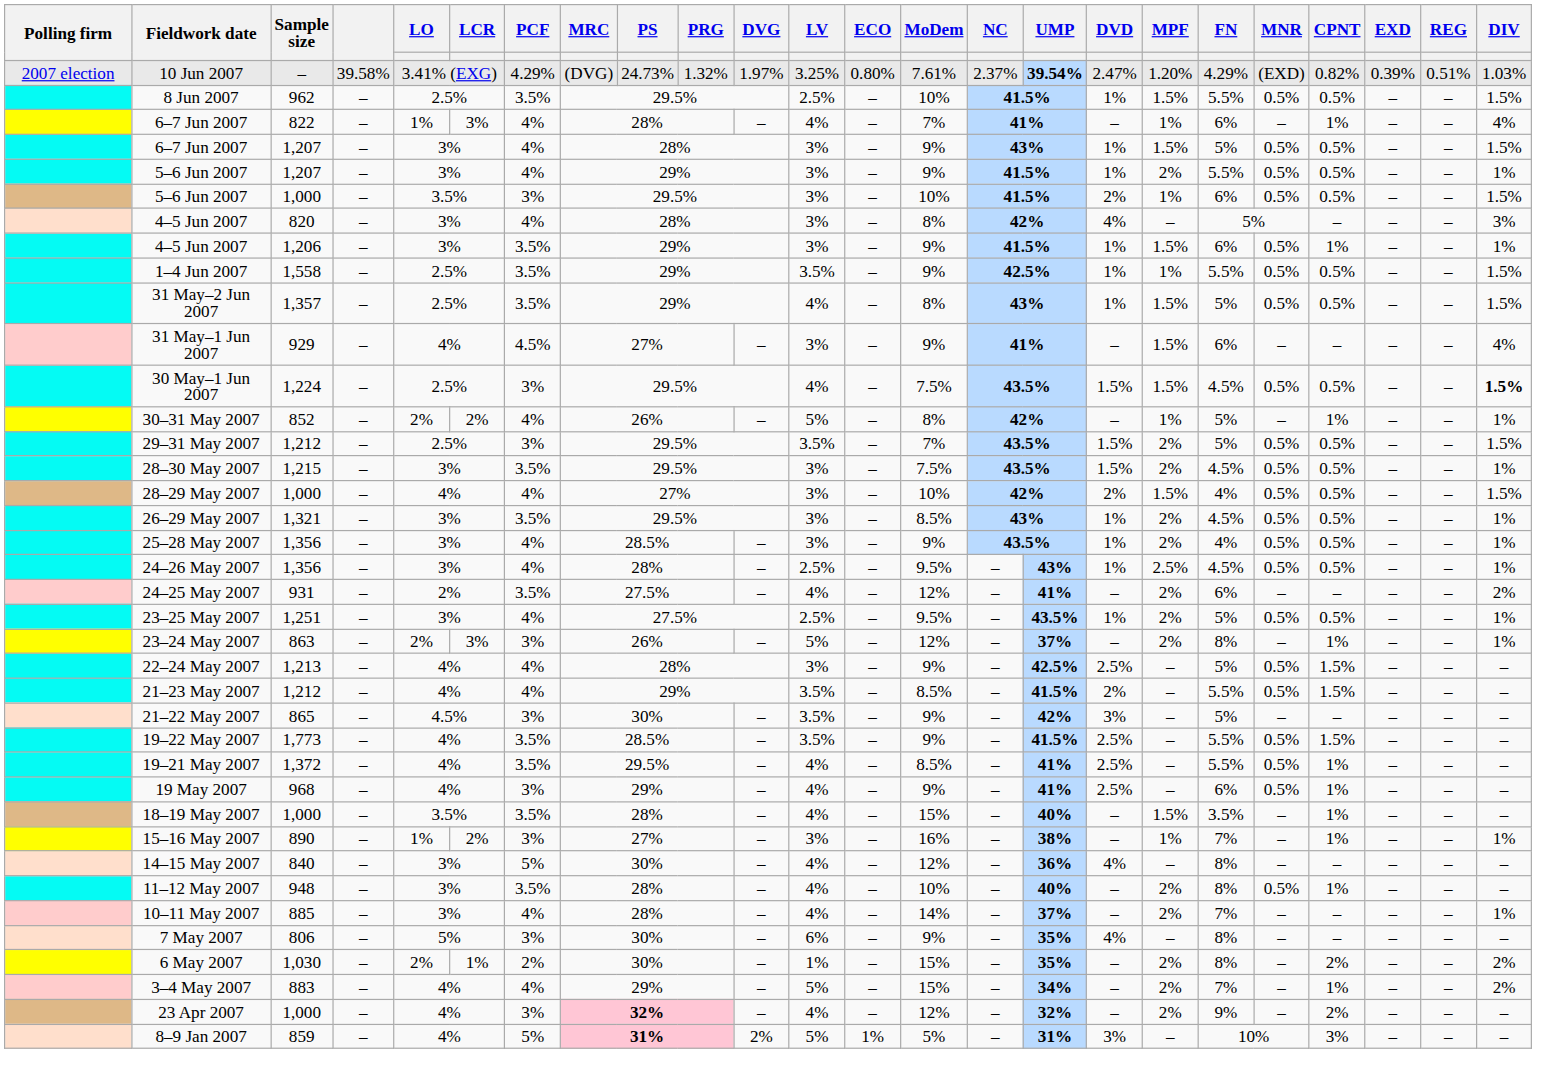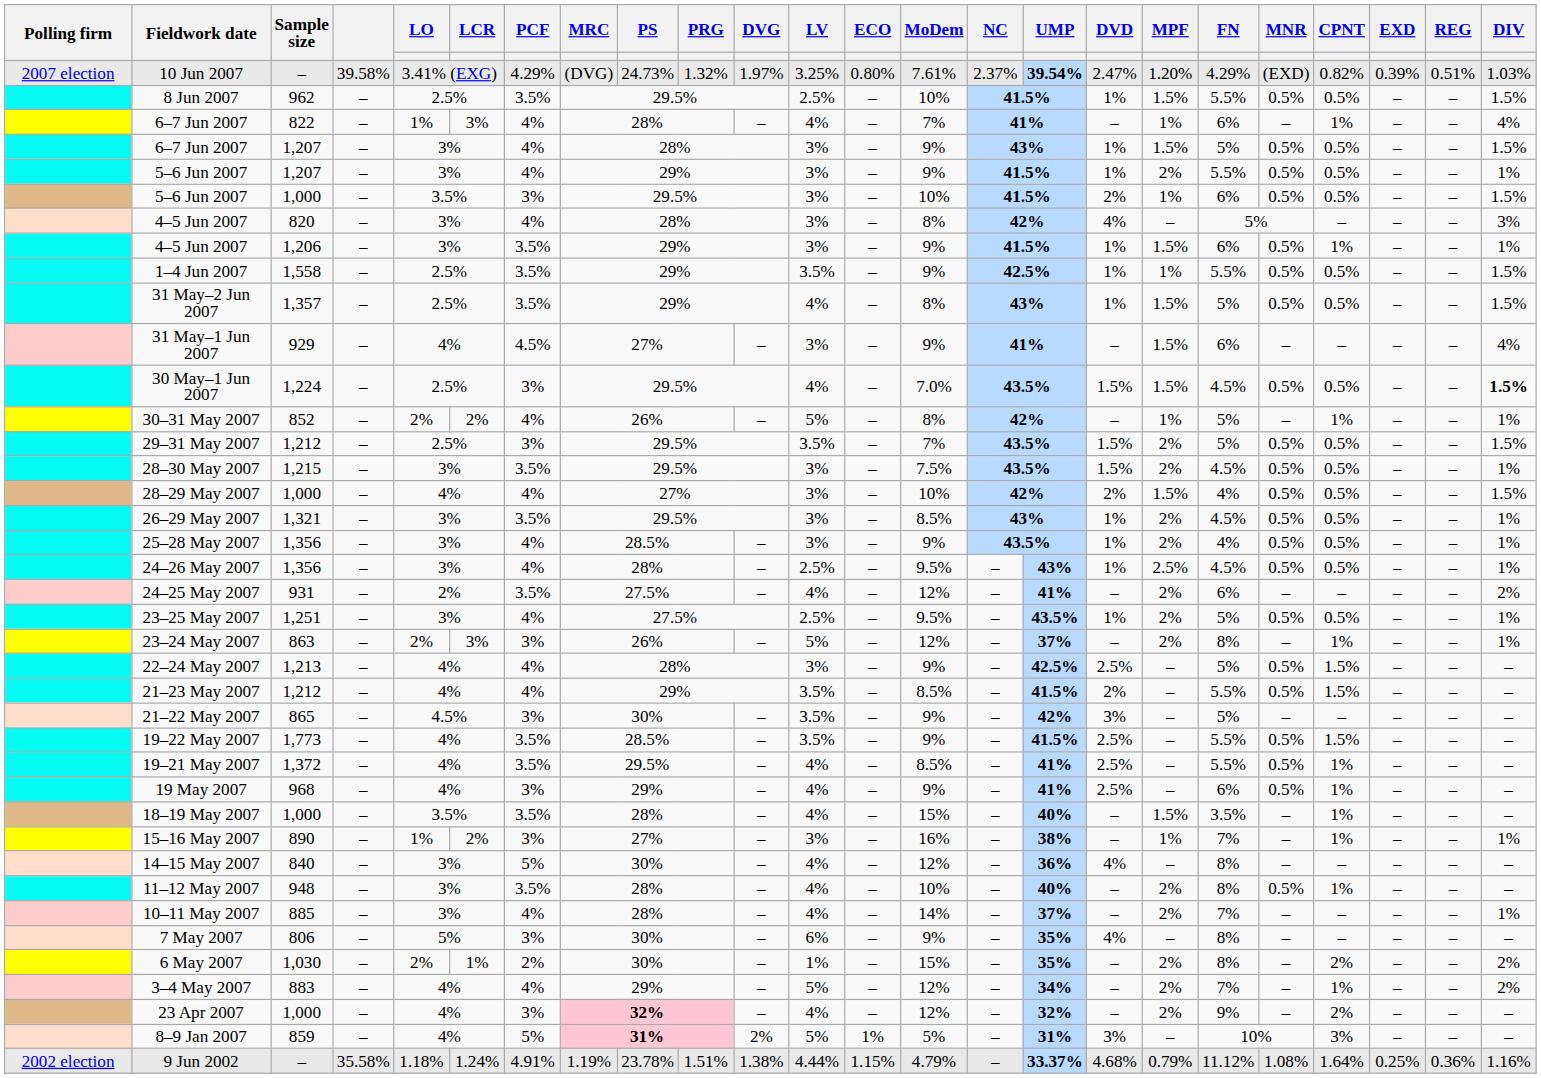(934, 386) 7.5% -> (934, 386) 7.0%
(934, 987) 15% -> (934, 987) 12%
+ row: (201, 1061)
